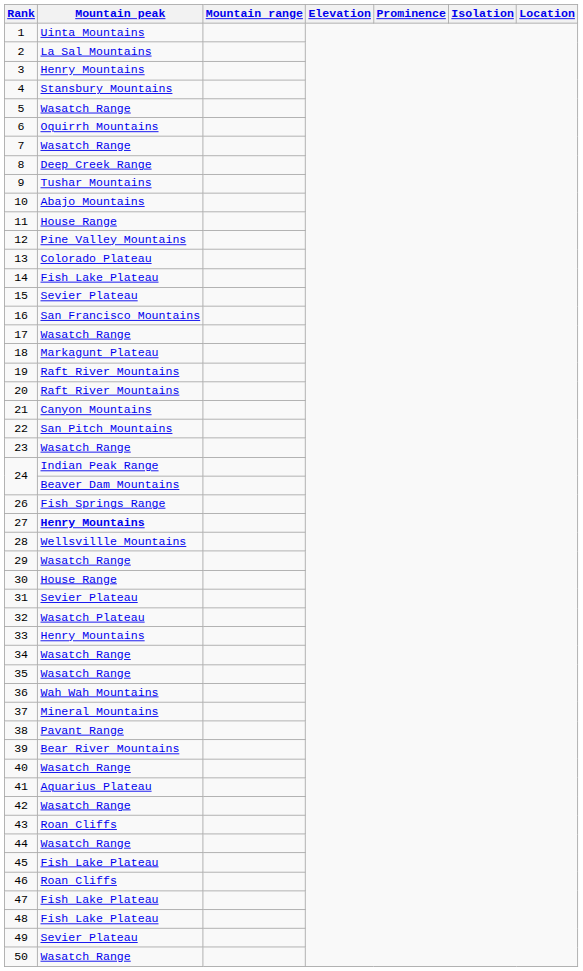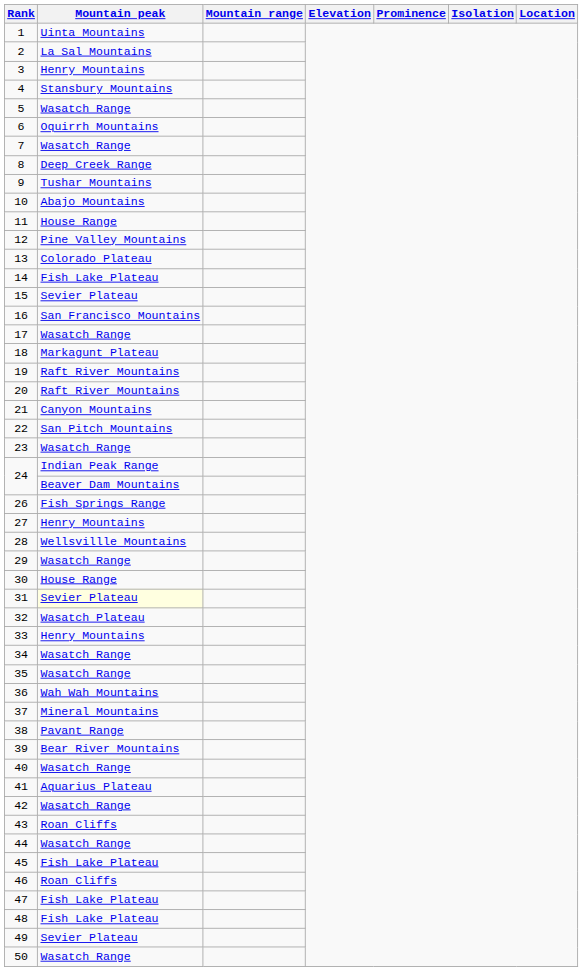(93, 523) bold -> (93, 523) normal
(89, 598) no background -> (89, 598) lightyellow background
